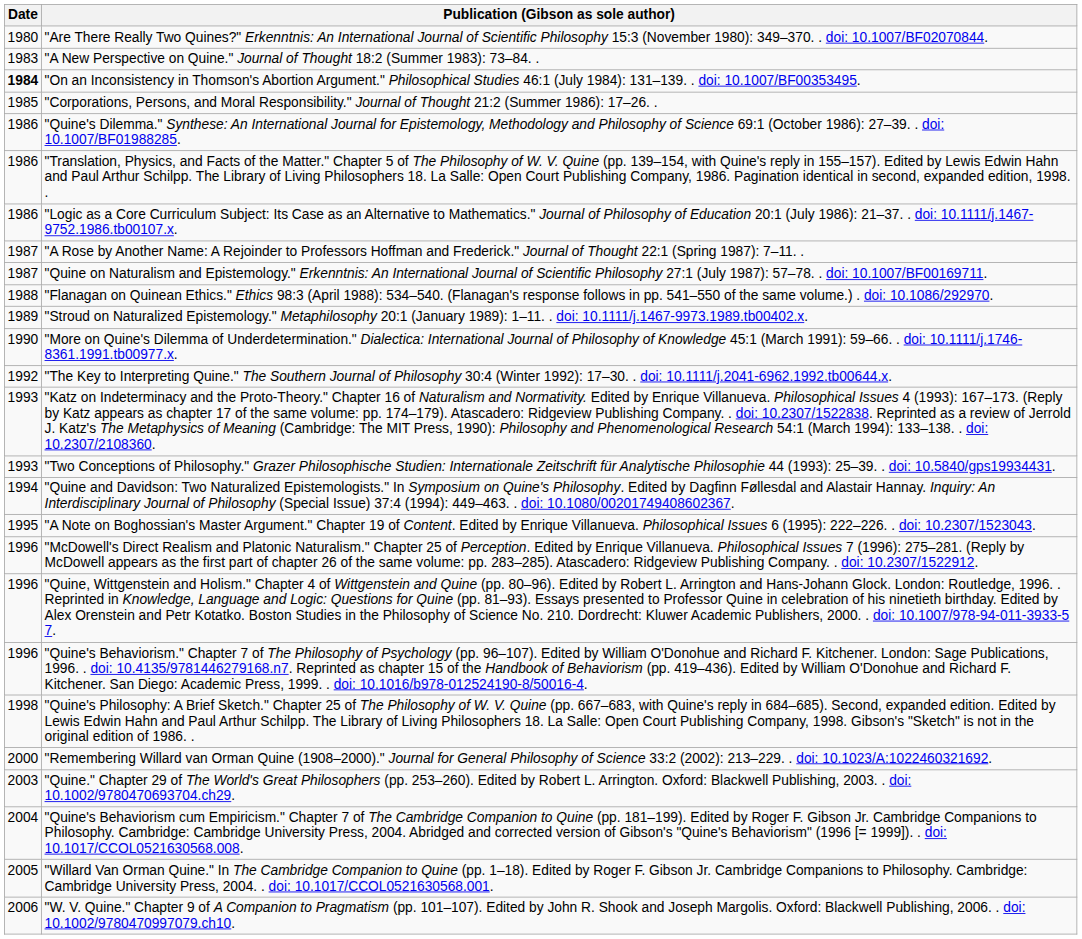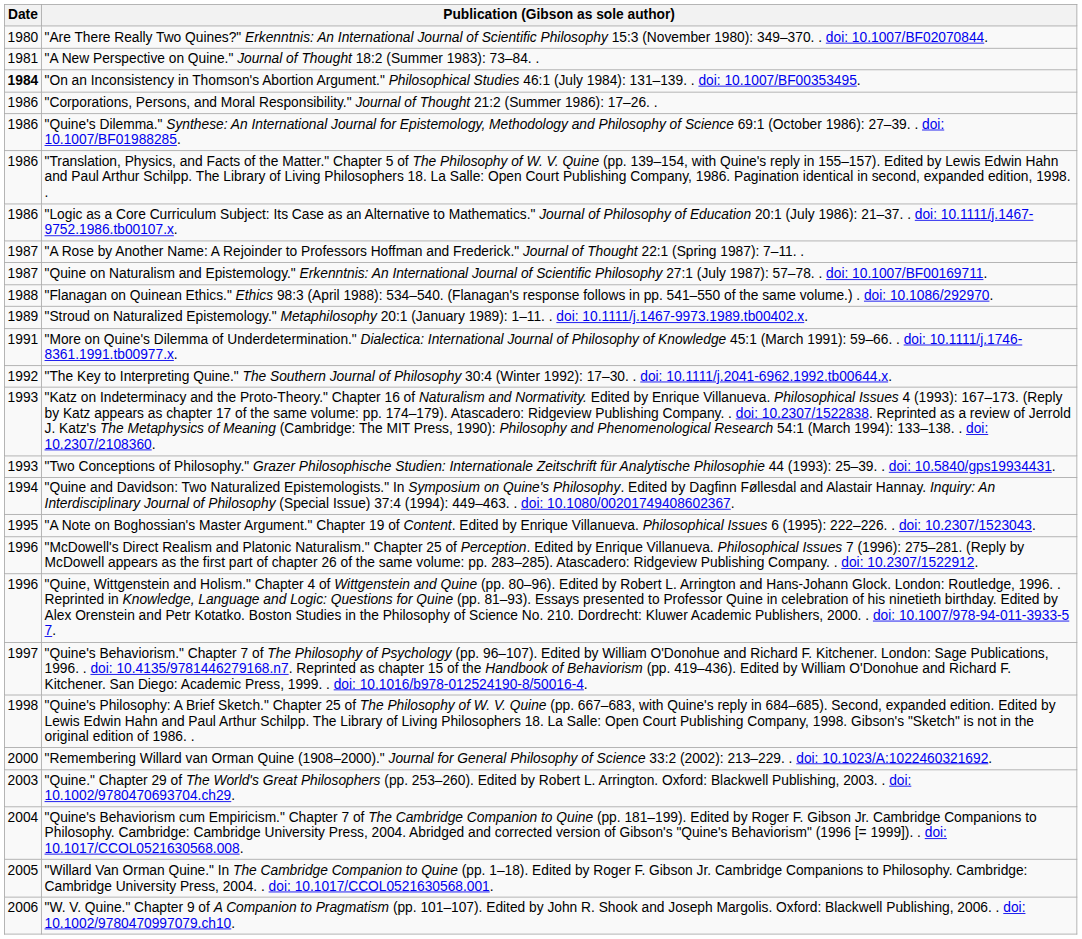(23, 59) 1983 -> (23, 59) 1981
(23, 102) 1985 -> (23, 102) 1986
(23, 339) 1990 -> (23, 339) 1991
(23, 653) 1996 -> (23, 653) 1997
